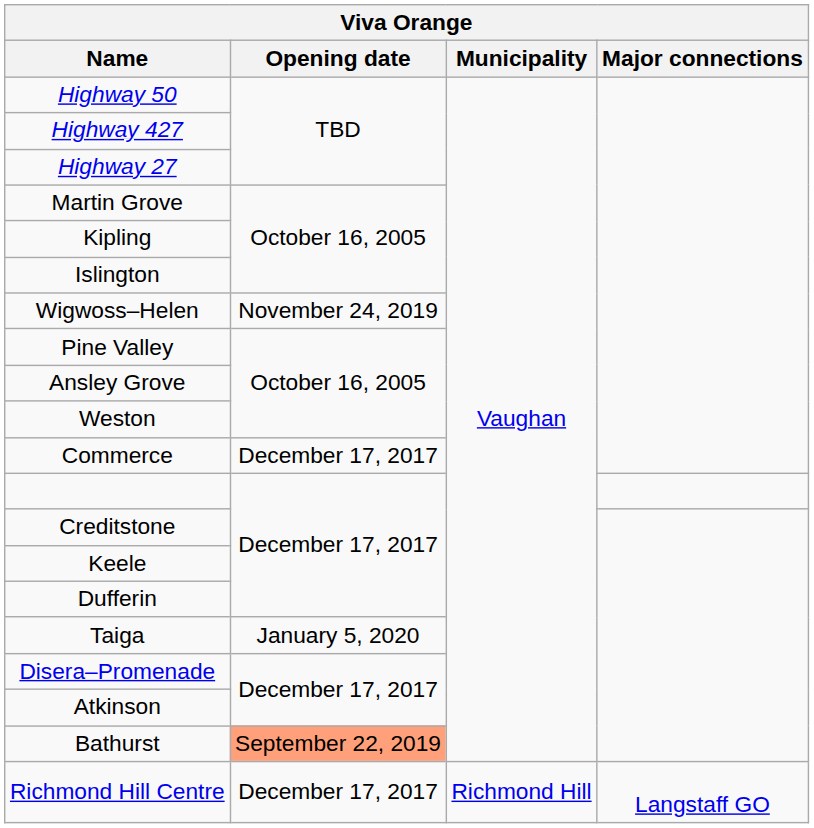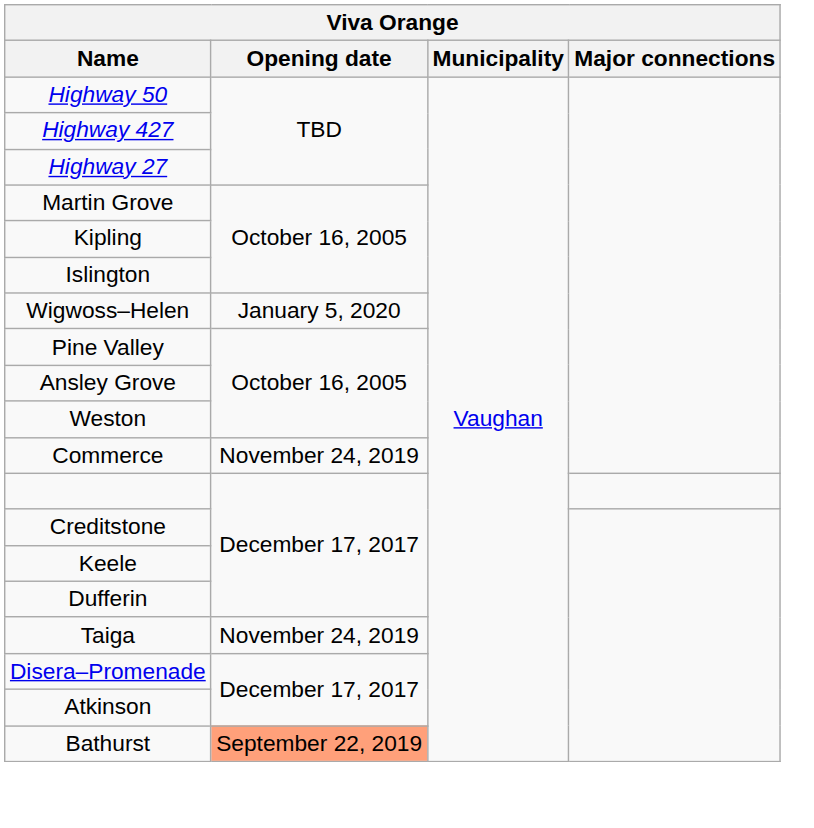(338, 310) November 24, 2019 -> (319, 310) January 5, 2020
(338, 454) December 17, 2017 -> (319, 454) November 24, 2019
(338, 635) January 5, 2020 -> (319, 635) November 24, 2019
- row: (117, 791)
